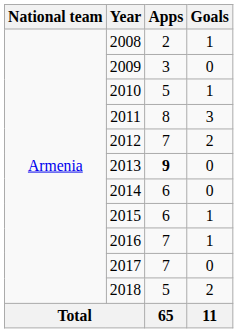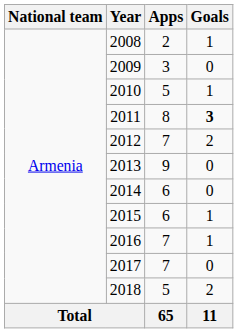(210, 116) normal -> (210, 116) bold
(166, 166) bold -> (166, 166) normal
